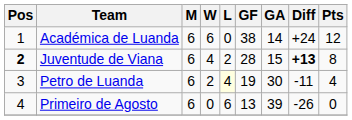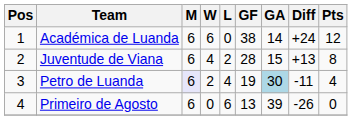(21, 60) bold -> (21, 60) normal
(304, 60) bold -> (304, 60) normal
(191, 82) no background -> (191, 82) lavender background
(228, 82) lightyellow background -> (228, 82) no background
(275, 82) no background -> (275, 82) lightblue background
